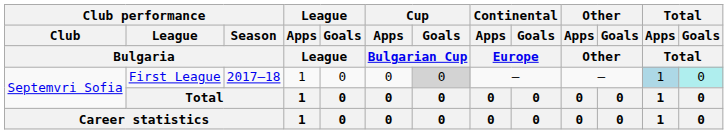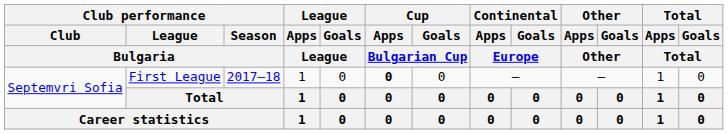(389, 77) normal -> (389, 77) bold
(441, 77) lightgrey background -> (441, 77) no background
(660, 77) lightblue background -> (660, 77) no background
(701, 77) paleturquoise background -> (701, 77) no background
